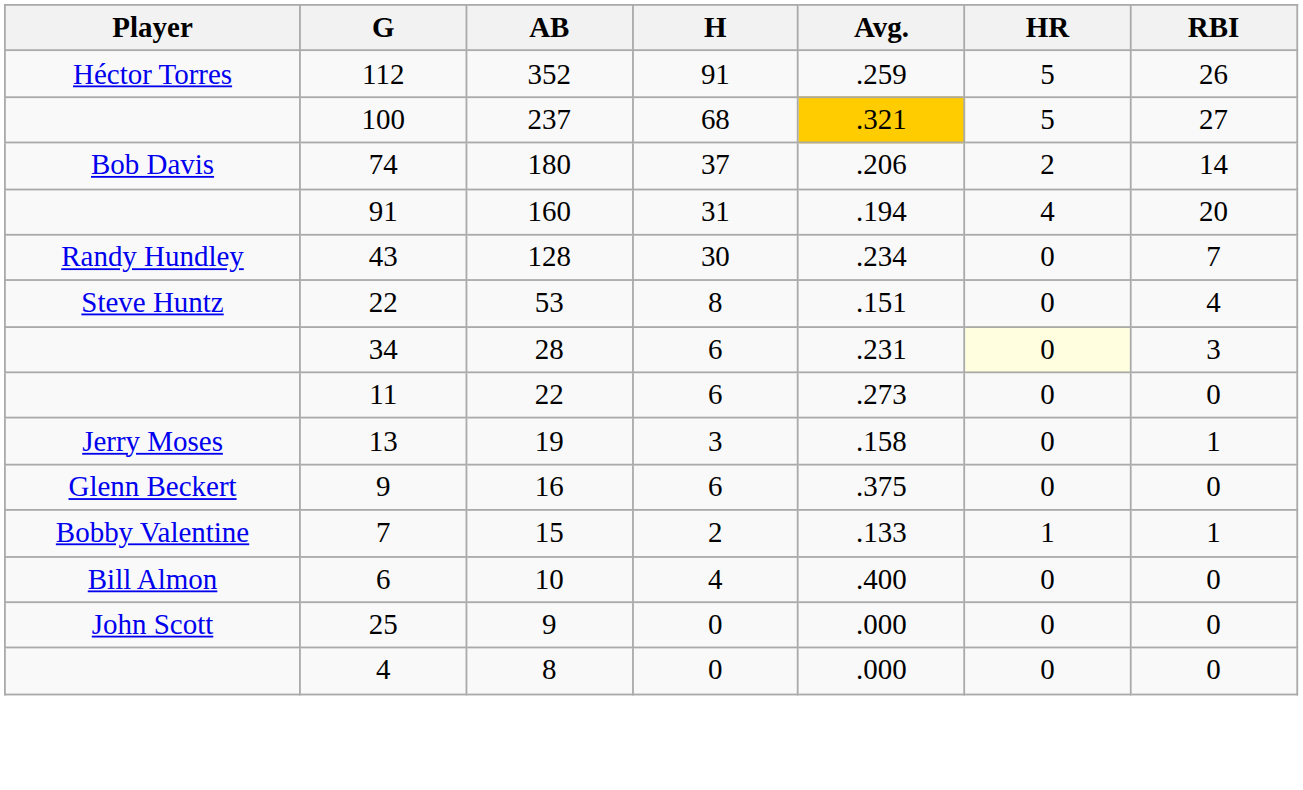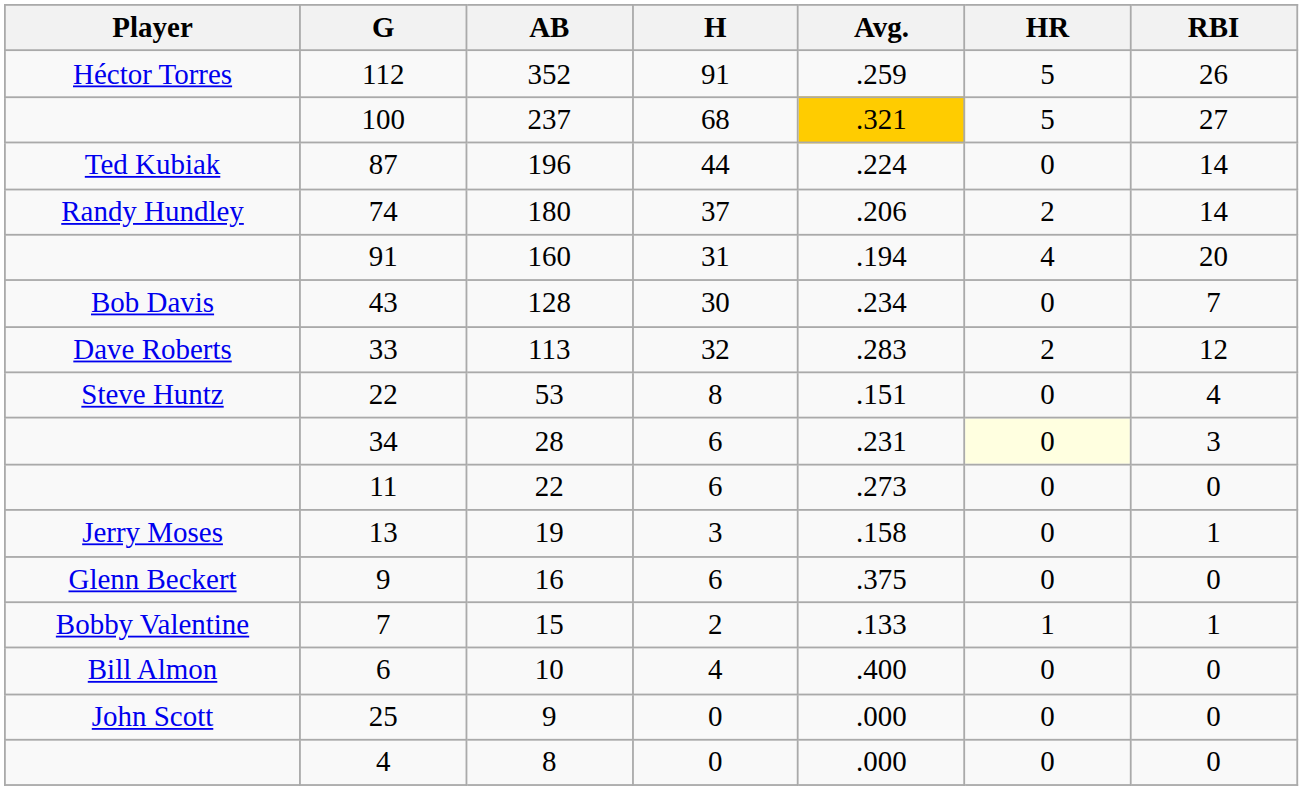+ row: (383, 165)
(153, 165) Bob Davis -> (153, 211) Randy Hundley
(153, 257) Randy Hundley -> (153, 303) Bob Davis
+ row: (383, 348)
